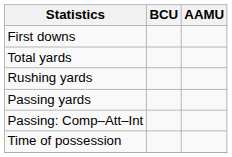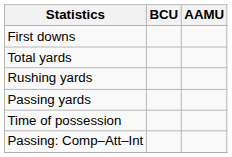rows swapped: (75, 120) <-> (64, 141)
